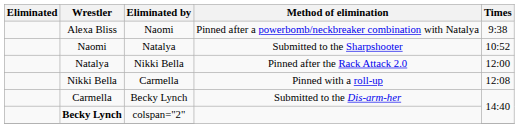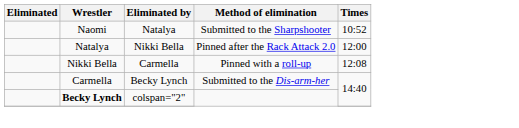- row: (92, 30)
